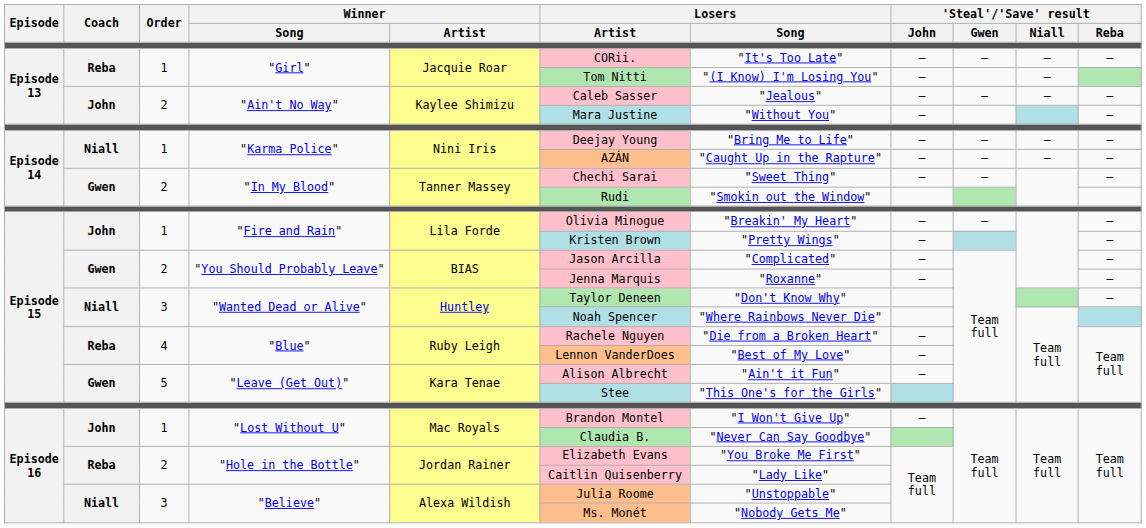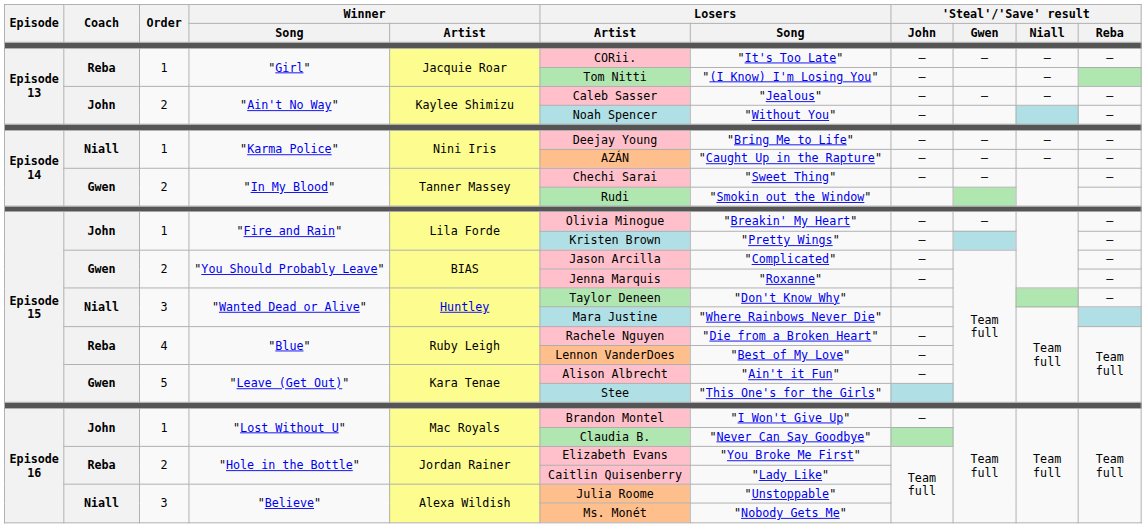(615, 115) Mara Justine -> (615, 115) Noah Spencer
(615, 317) Noah Spencer -> (615, 317) Mara Justine
